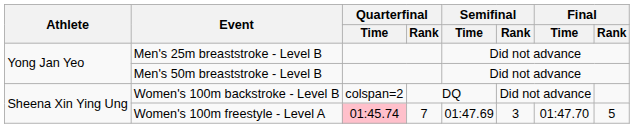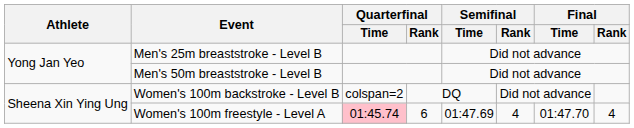(424, 114) 7 -> (424, 114) 6
(516, 114) 3 -> (516, 114) 4
(612, 114) 5 -> (612, 114) 4
